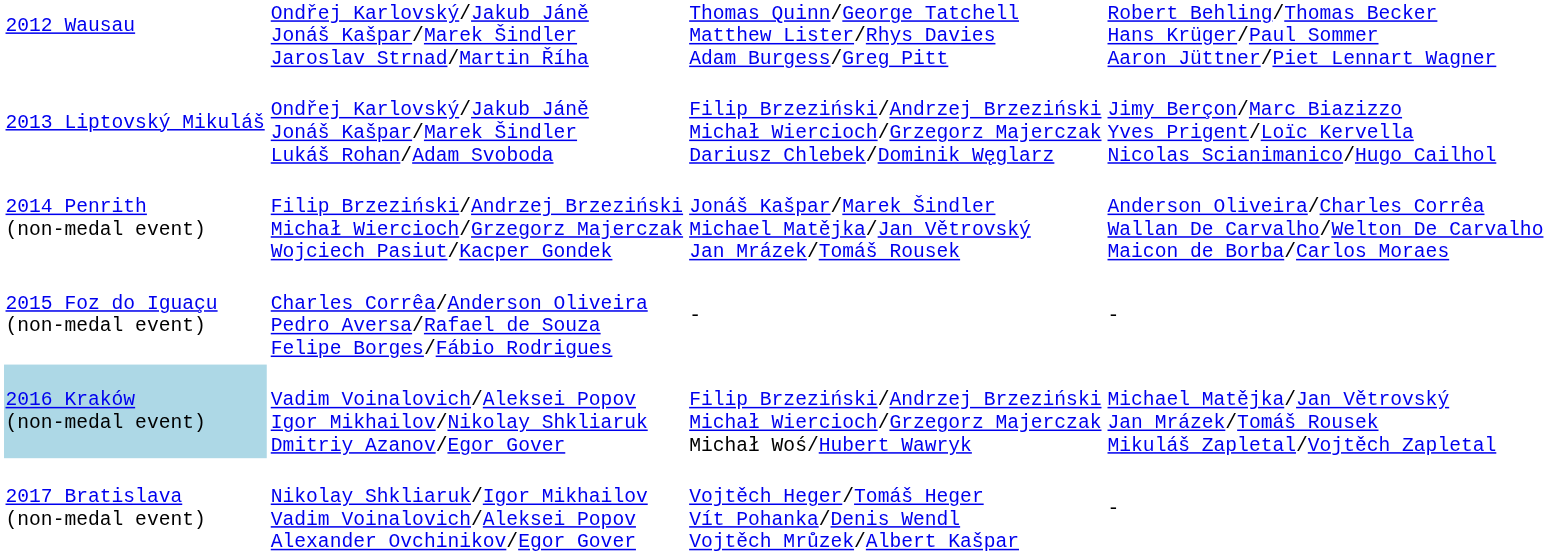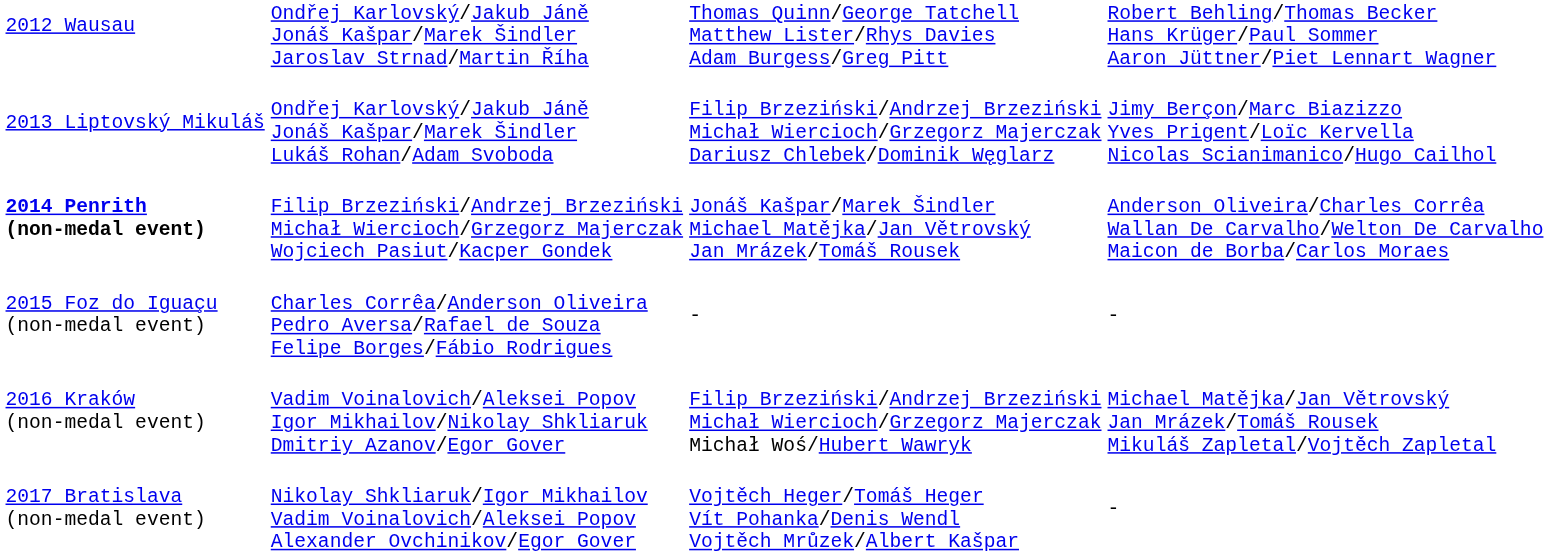(106, 218) normal -> (106, 218) bold
(106, 411) lightblue background -> (106, 411) no background
